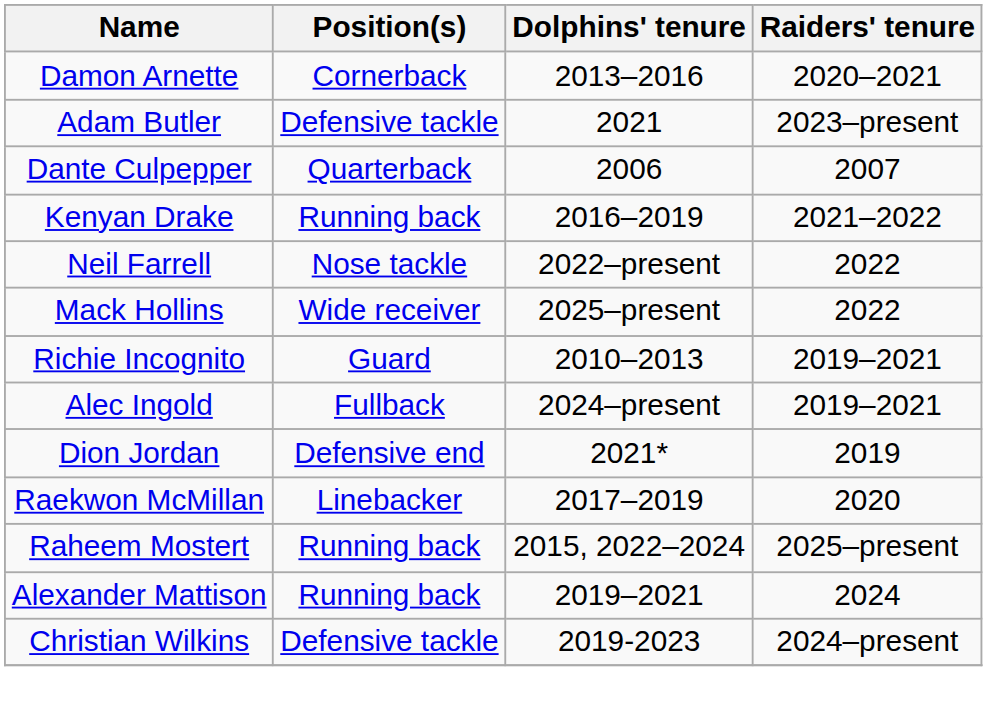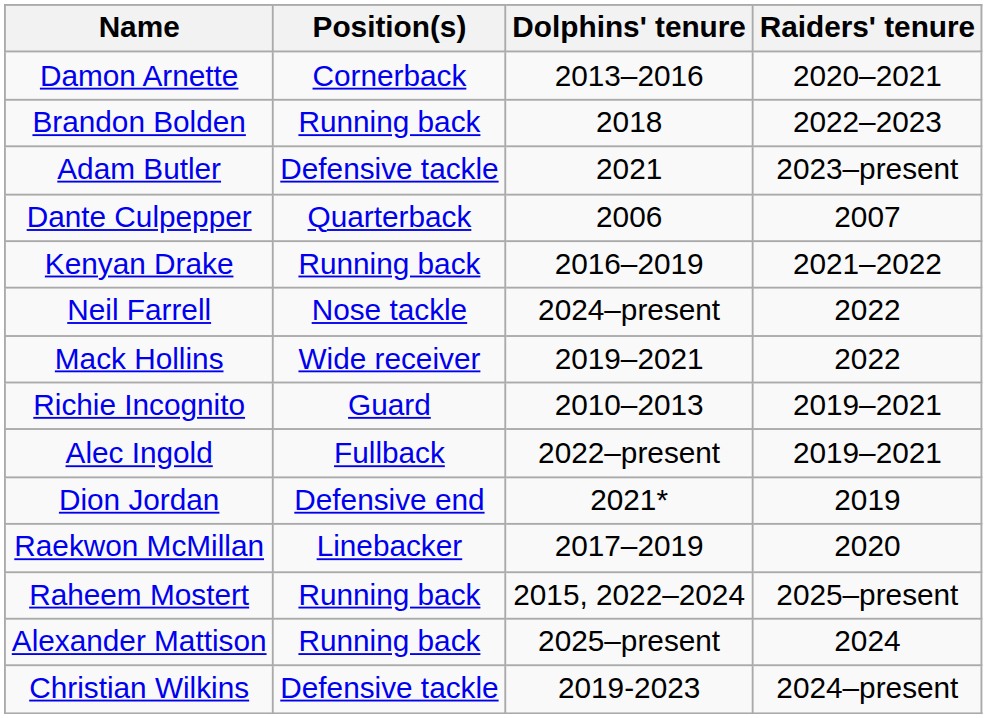+ row: (139, 122)
(629, 264) 2022–present -> (629, 311) 2024–present
(629, 311) 2025–present -> (629, 358) 2019–2021
(629, 405) 2024–present -> (629, 452) 2022–present
(629, 594) 2019–2021 -> (629, 641) 2025–present
